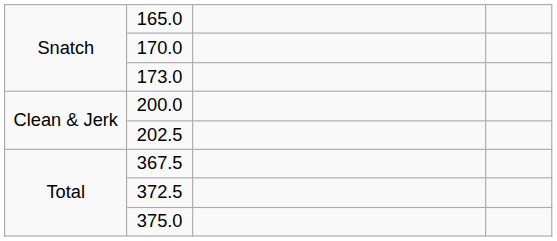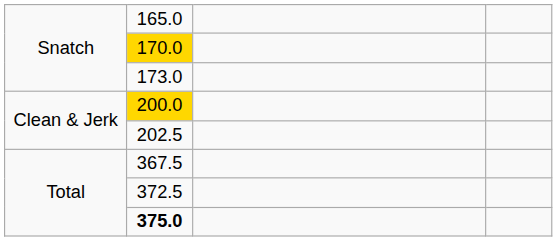(160, 47) no background -> (160, 47) gold background
(160, 105) no background -> (160, 105) gold background
(160, 221) normal -> (160, 221) bold
